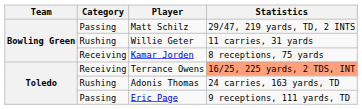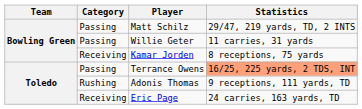(98, 41) Rushing -> (98, 41) Passing
(103, 69) Receiving -> (98, 69) Passing
(274, 83) 24 carries, 163 yards, TD -> (279, 83) 9 receptions, 111 yards, TD
(98, 97) Passing -> (103, 97) Receiving
(279, 97) 9 receptions, 111 yards, TD -> (274, 97) 24 carries, 163 yards, TD
